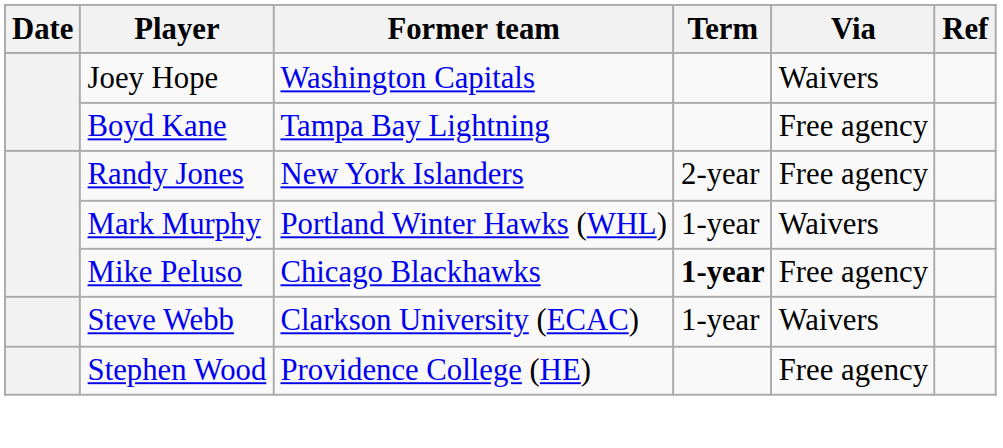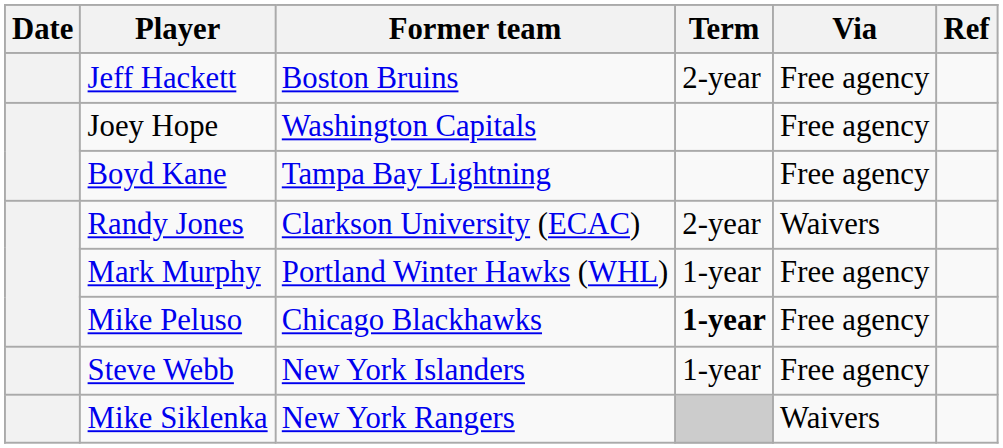+ row: (162, 77)
(829, 77) Waivers -> (855, 126) Free agency
(402, 175) New York Islanders -> (461, 223) Clarkson University (ECAC)
(853, 175) Free agency -> (830, 223) Waivers
(829, 223) Waivers -> (855, 272) Free agency
(460, 321) Clarkson University (ECAC) -> (403, 369) New York Islanders
(829, 321) Waivers -> (855, 369) Free agency
+ row: (178, 418)
- row: (177, 369)
